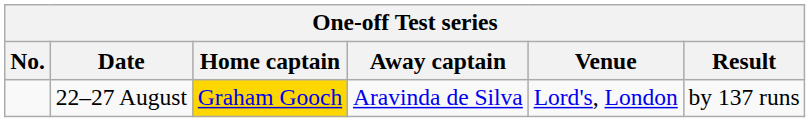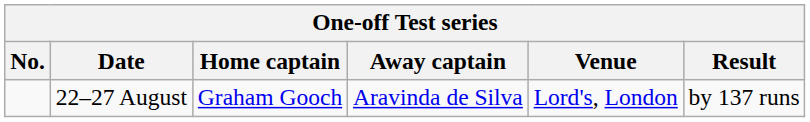(270, 97) gold background -> (270, 97) no background
